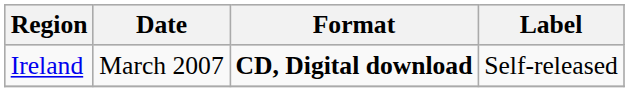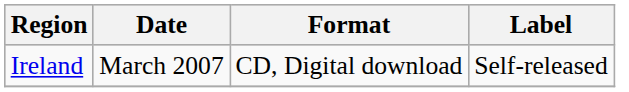(354, 65) bold -> (349, 65) normal
